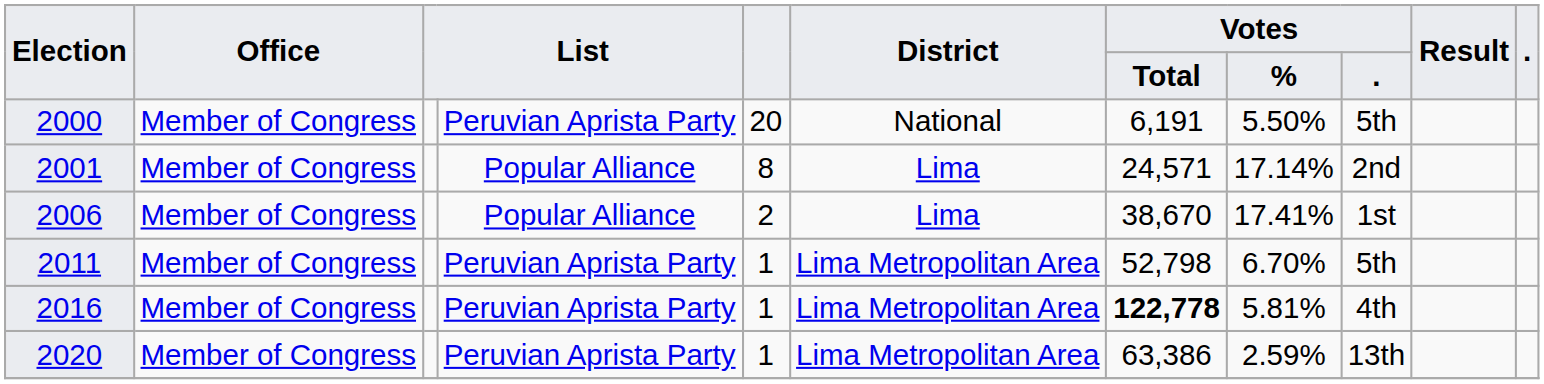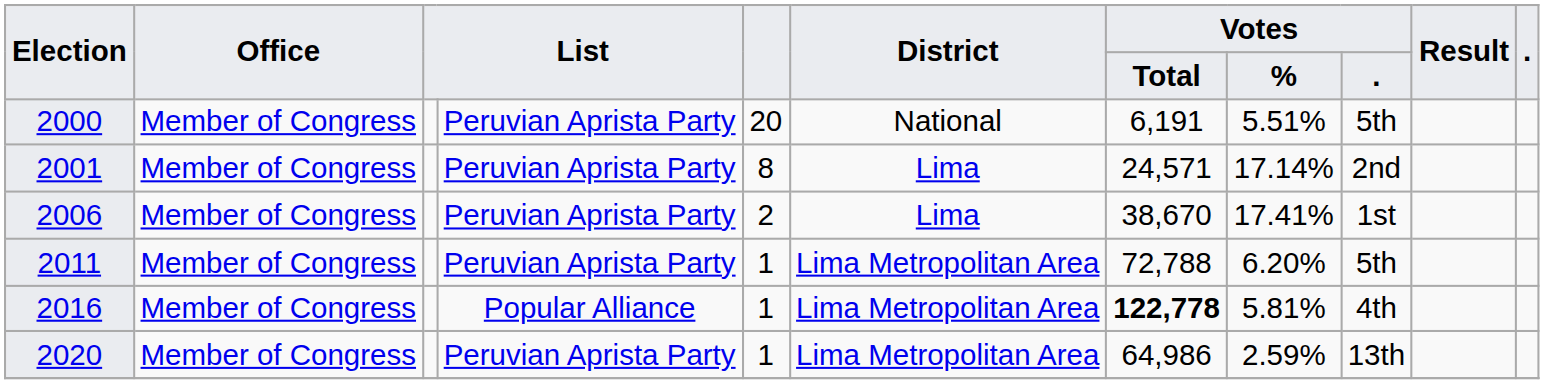(1284, 122) 5.50% -> (1284, 122) 5.51%
(590, 169) Popular Alliance -> (590, 169) Peruvian Aprista Party
(590, 215) Popular Alliance -> (590, 215) Peruvian Aprista Party
(1167, 262) 52,798 -> (1167, 262) 72,788
(1284, 262) 6.70% -> (1284, 262) 6.20%
(590, 309) Peruvian Aprista Party -> (590, 309) Popular Alliance
(1167, 355) 63,386 -> (1167, 355) 64,986
